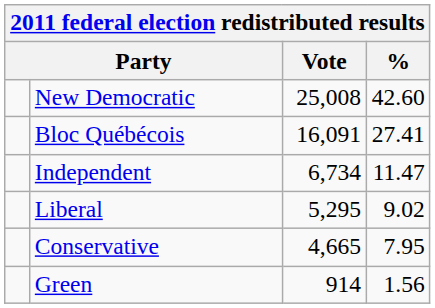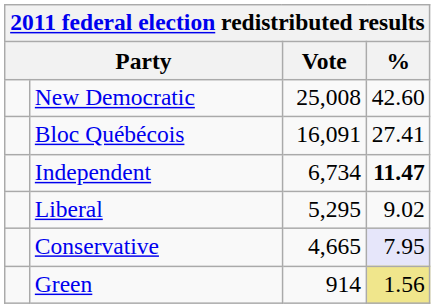(399, 172) normal -> (399, 172) bold
(404, 246) no background -> (404, 246) lavender background
(404, 284) no background -> (404, 284) khaki background
